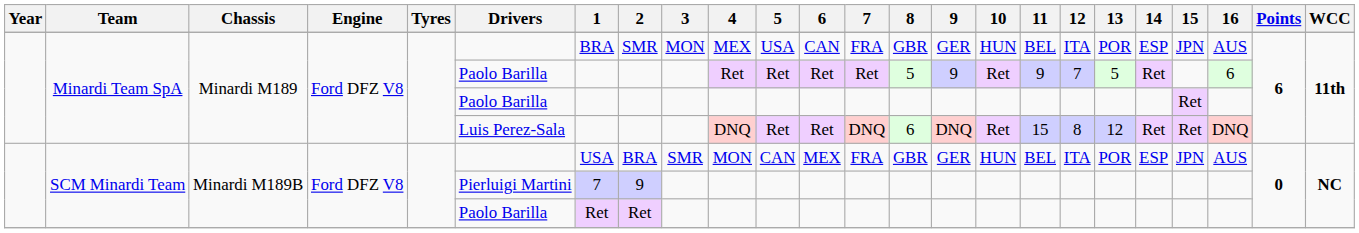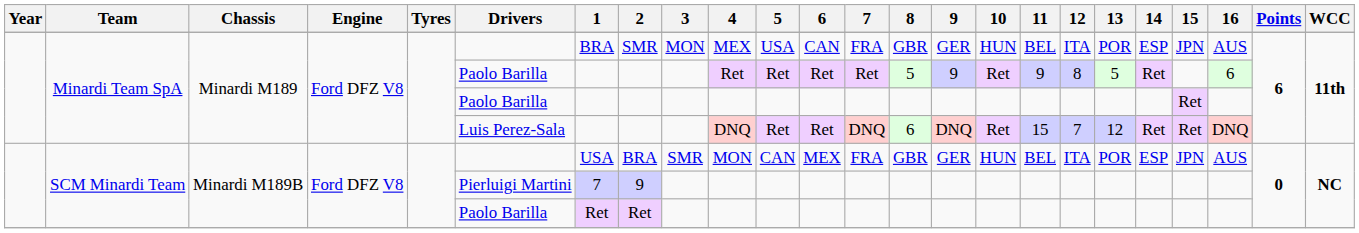(1077, 74) 7 -> (1077, 74) 8
(1077, 129) 8 -> (1077, 129) 7
